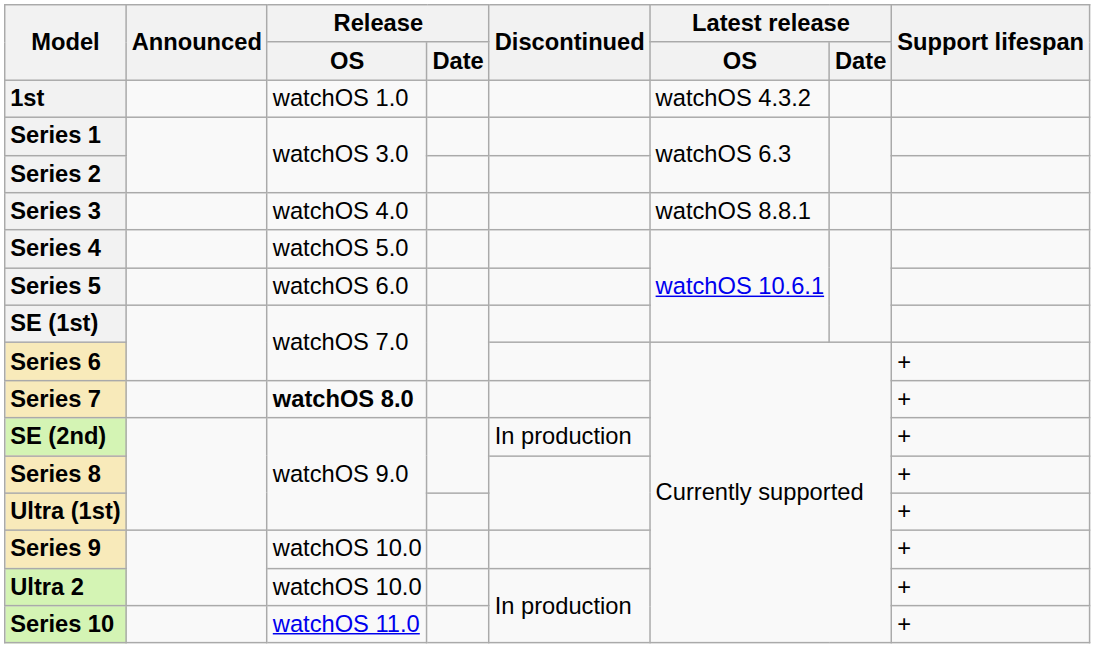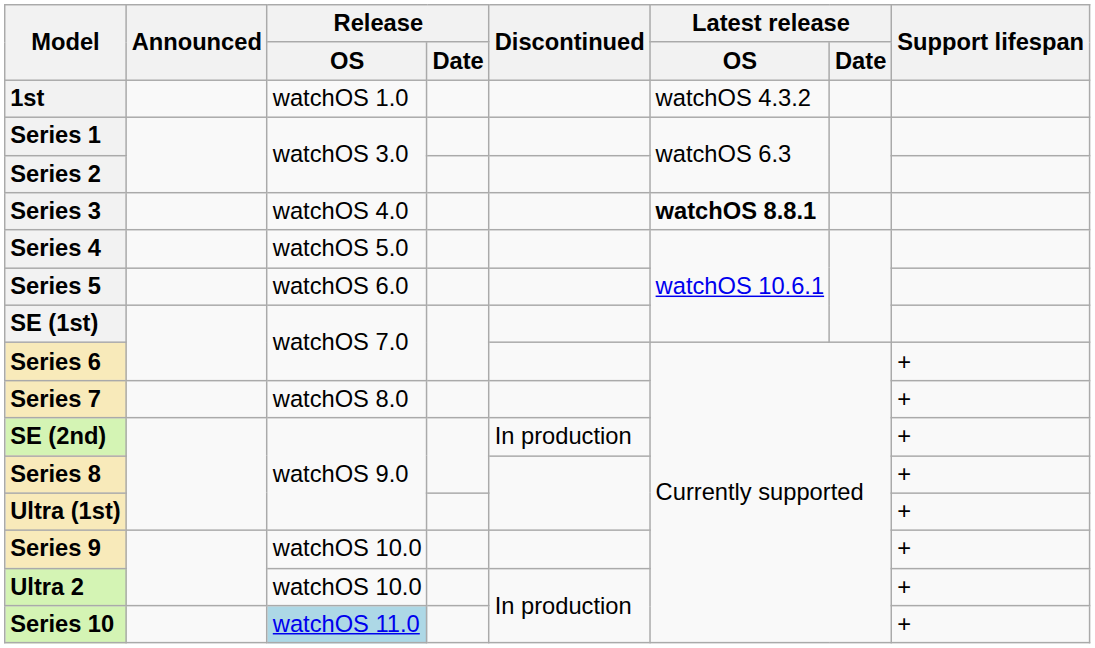(733, 211) normal -> (736, 211) bold
(343, 398) bold -> (341, 398) normal
(346, 624) no background -> (346, 624) lightblue background
